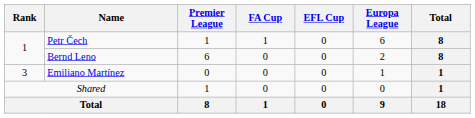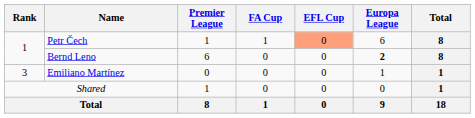(324, 40) no background -> (324, 40) lightsalmon background
(382, 56) normal -> (382, 56) bold
